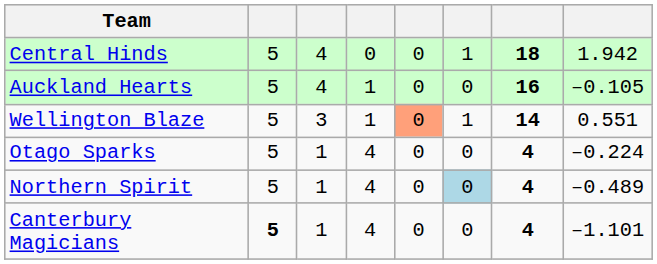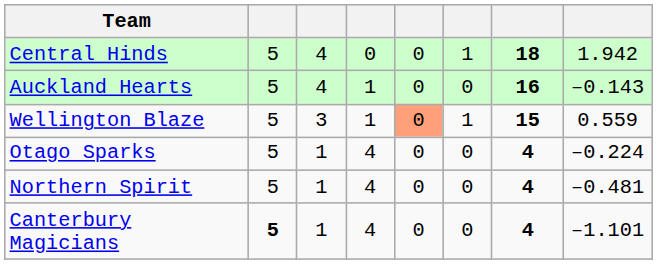(608, 87) –0.105 -> (608, 87) –0.143
(528, 120) 14 -> (528, 120) 15
(608, 120) 0.551 -> (608, 120) 0.559
(467, 187) lightblue background -> (467, 187) no background
(608, 187) –0.489 -> (608, 187) –0.481
